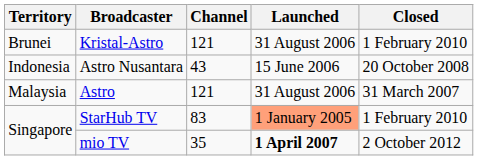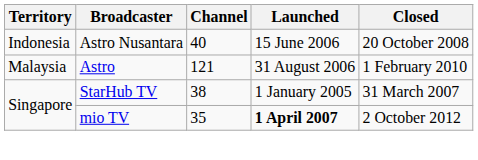- row: (121, 42)
(198, 67) 43 -> (198, 42) 40
(411, 92) 31 March 2007 -> (415, 67) 1 February 2010
(198, 117) 83 -> (198, 92) 38
(303, 117) lightsalmon background -> (303, 92) no background
(415, 117) 1 February 2010 -> (411, 92) 31 March 2007
